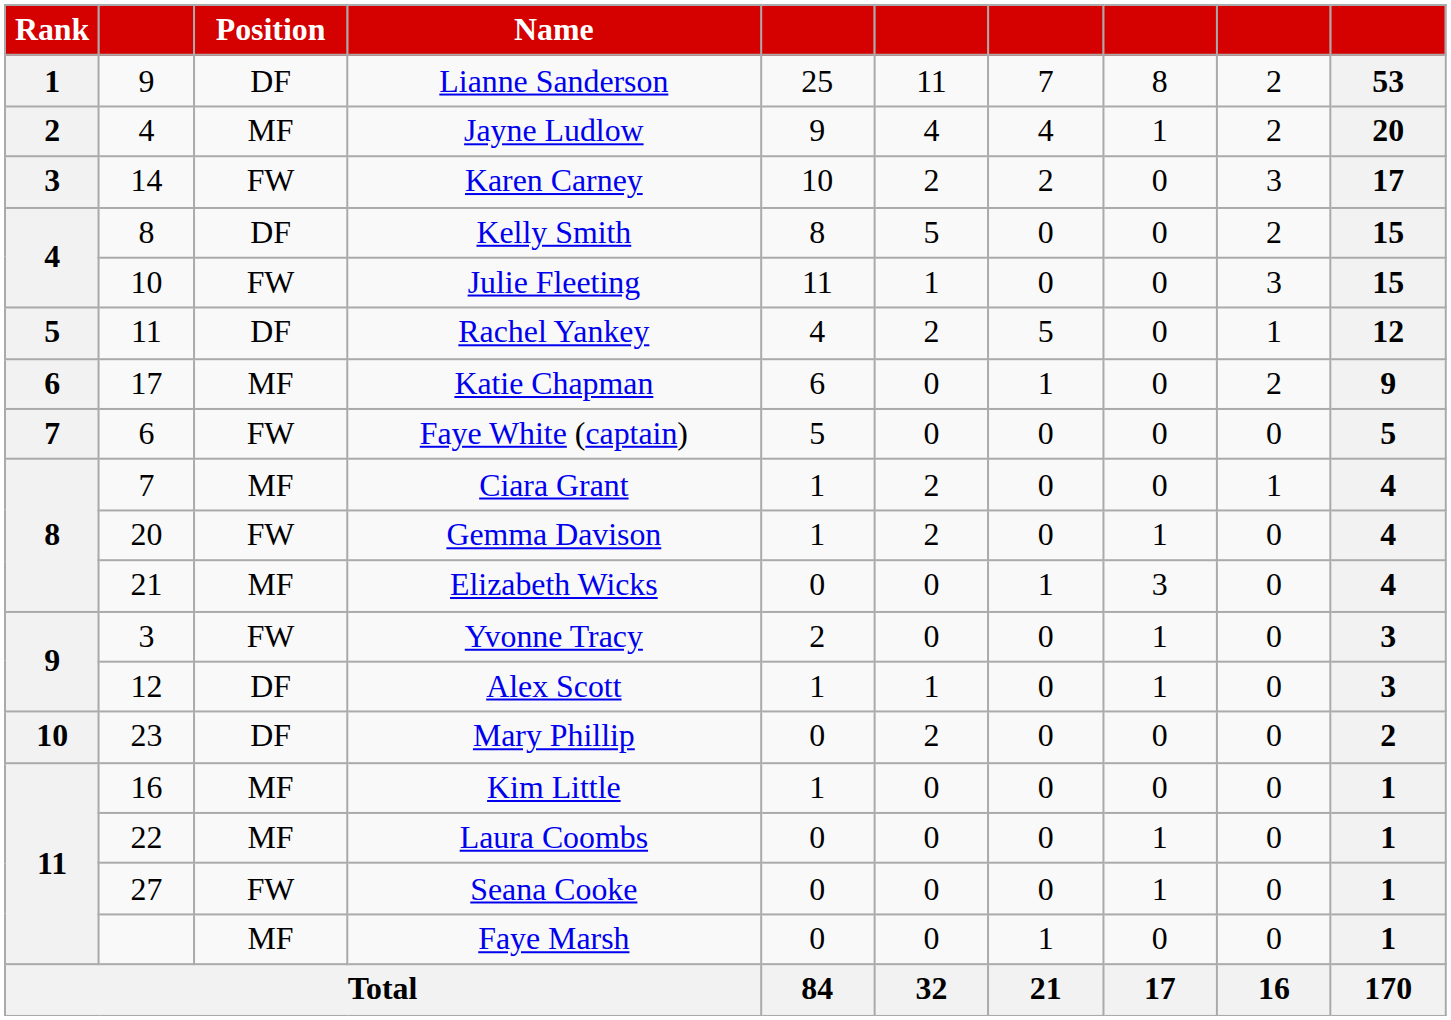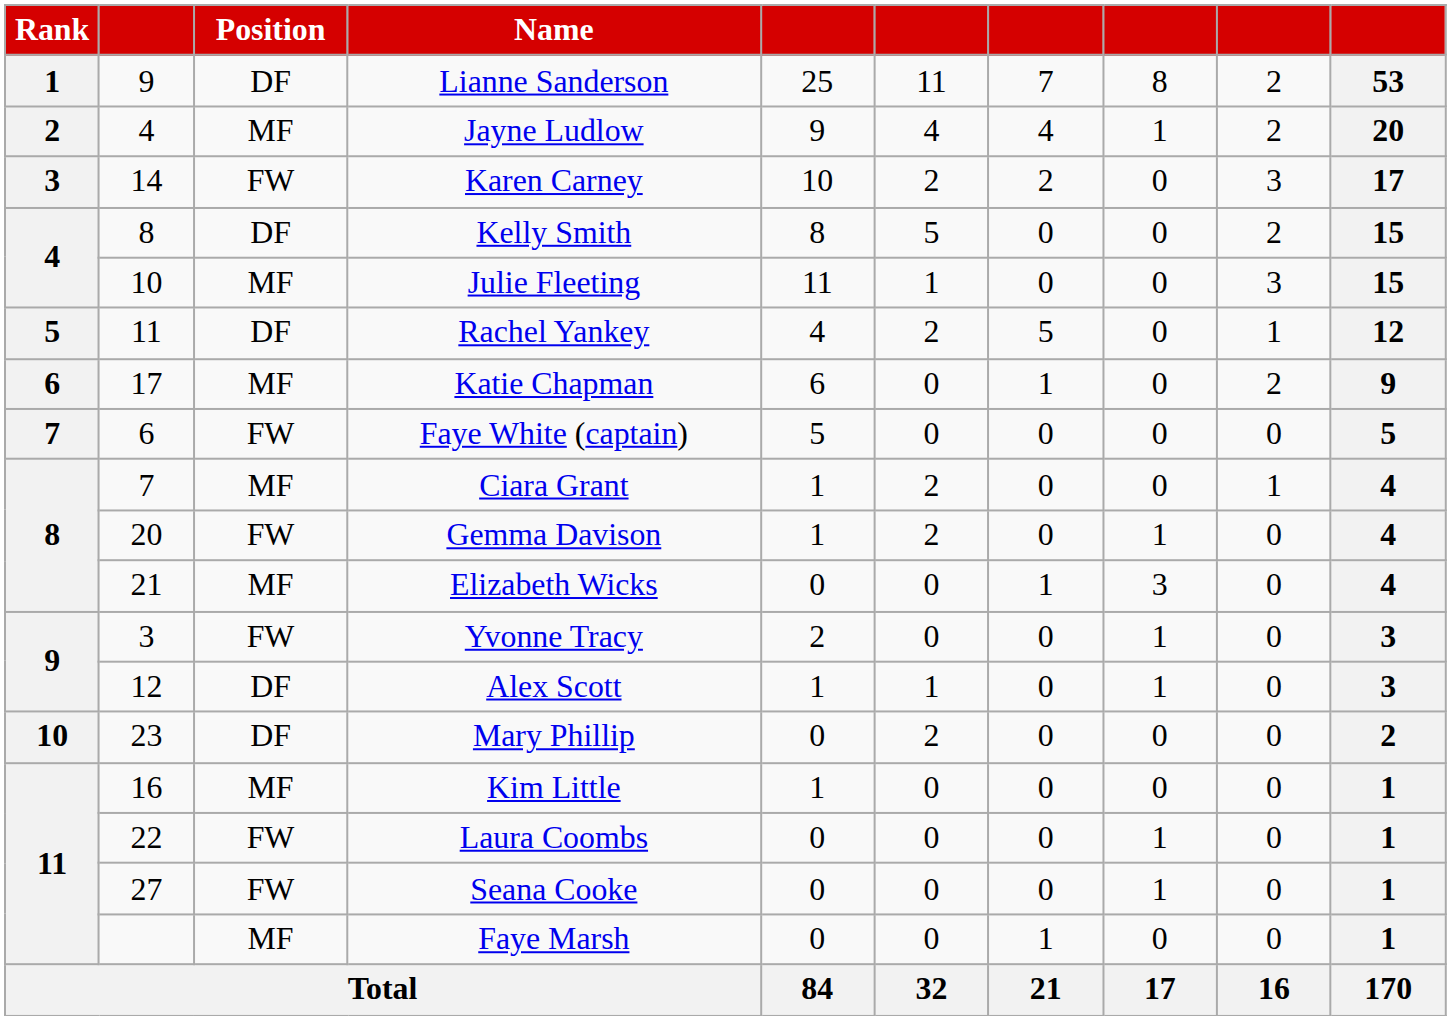(271, 282) FW -> (271, 282) MF
(271, 837) MF -> (271, 837) FW
